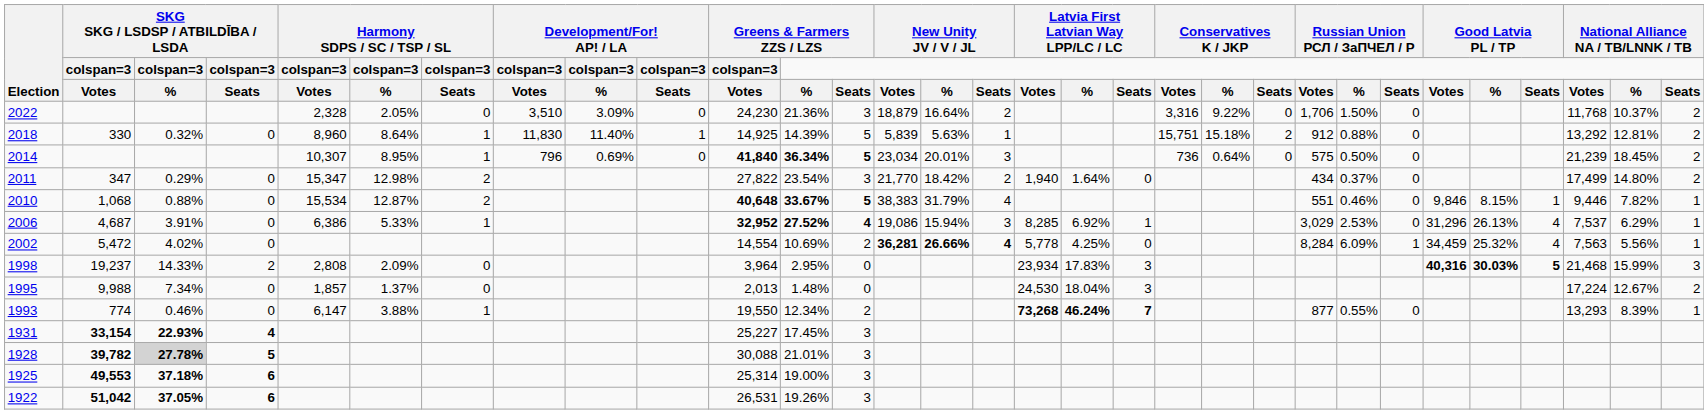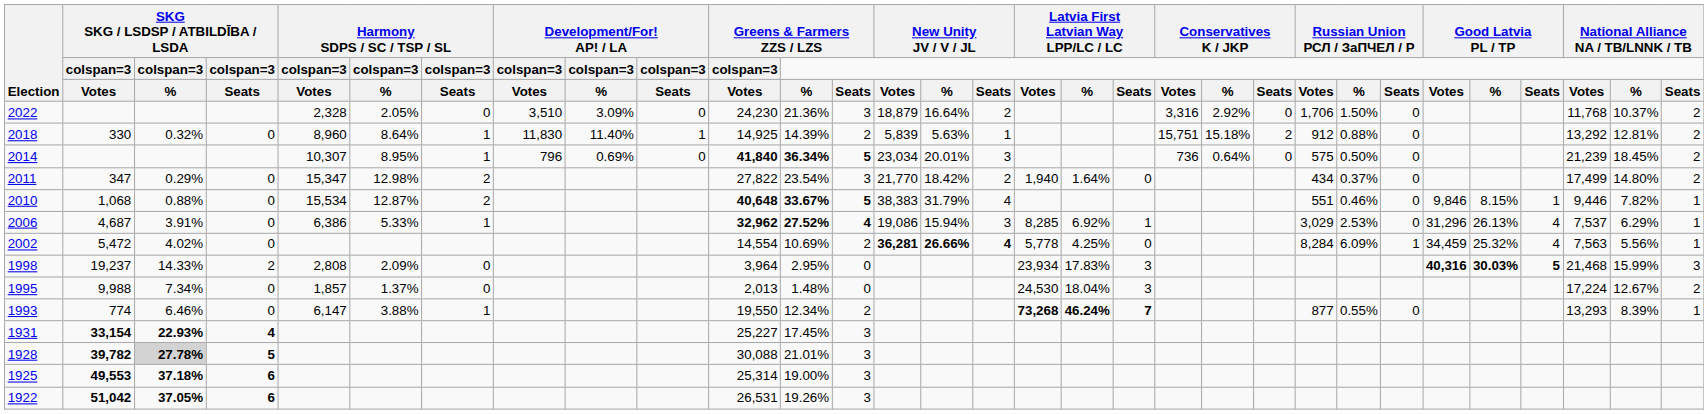(1231, 112) 9.22% -> (1231, 112) 2.92%
(867, 134) 5 -> (867, 134) 2
(757, 222) 32,952 -> (757, 222) 32,962
(184, 310) 0.46% -> (184, 310) 6.46%
